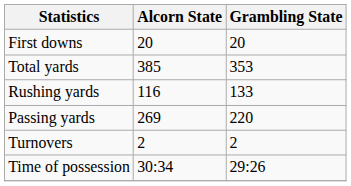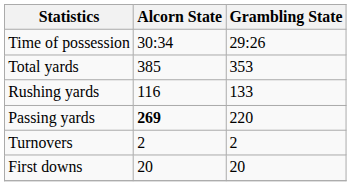rows swapped: (45, 42) <-> (69, 167)
(149, 117) normal -> (149, 117) bold
